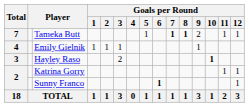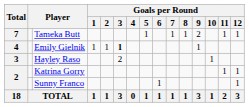(172, 35) bold -> (172, 35) normal
(185, 35) bold -> (185, 35) normal
(120, 47) normal -> (120, 47) bold
(212, 59) bold -> (212, 59) normal
(159, 84) bold -> (159, 84) normal
